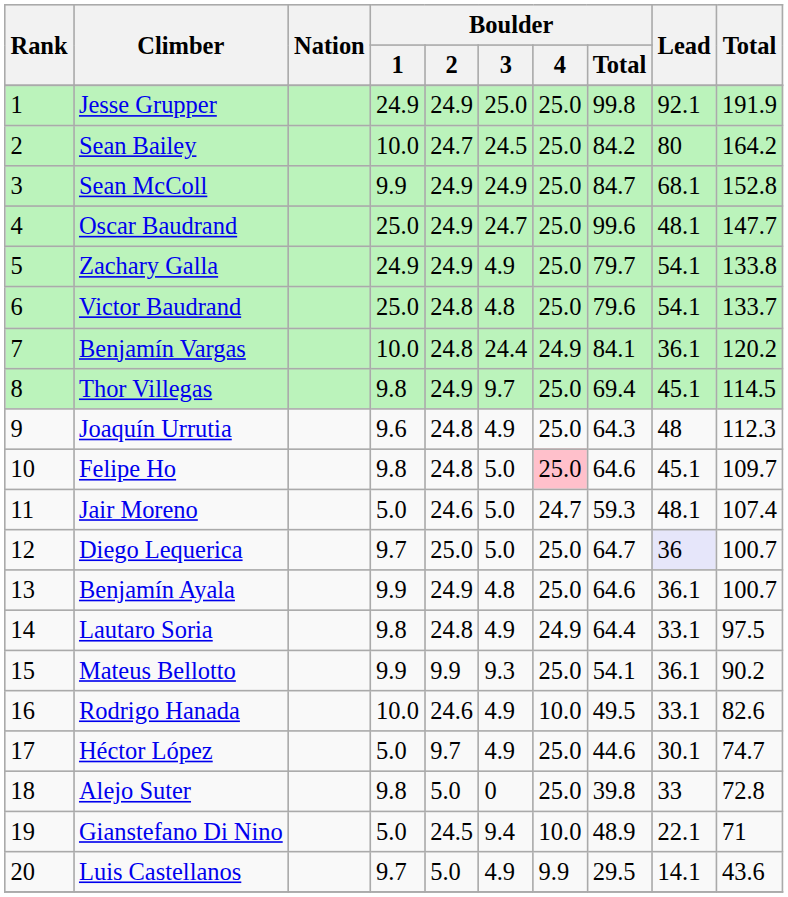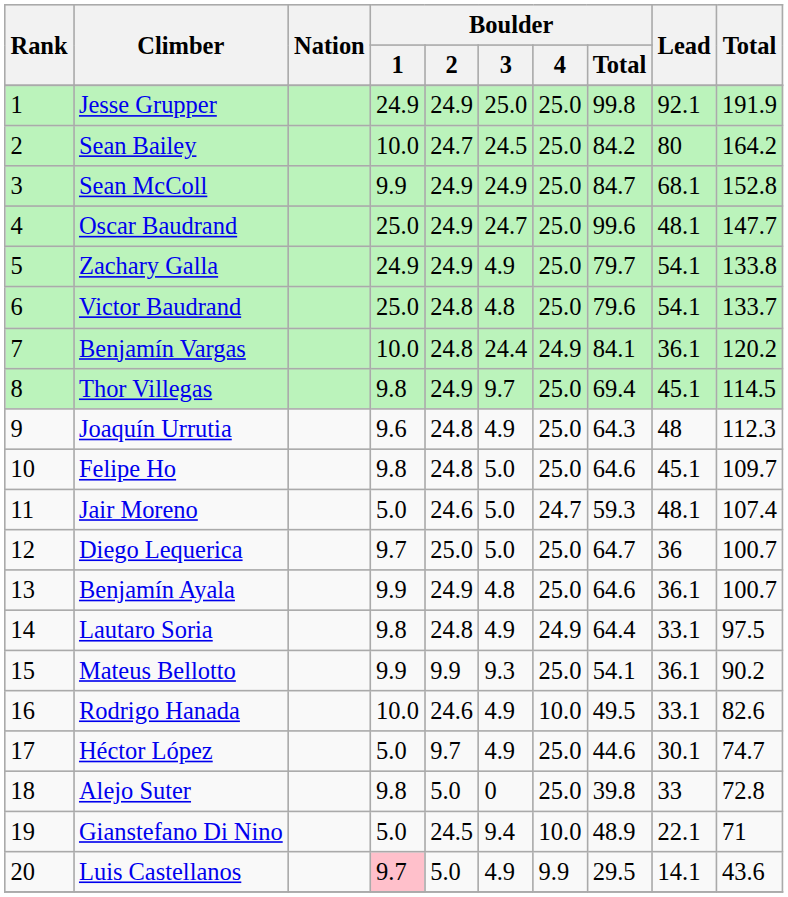(560, 468) pink background -> (560, 468) no background
(670, 549) lavender background -> (670, 549) no background
(391, 872) no background -> (391, 872) pink background
